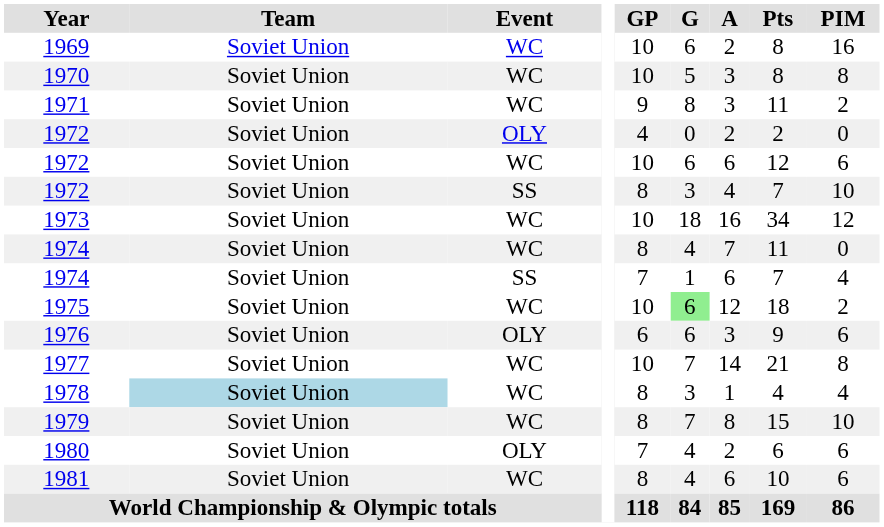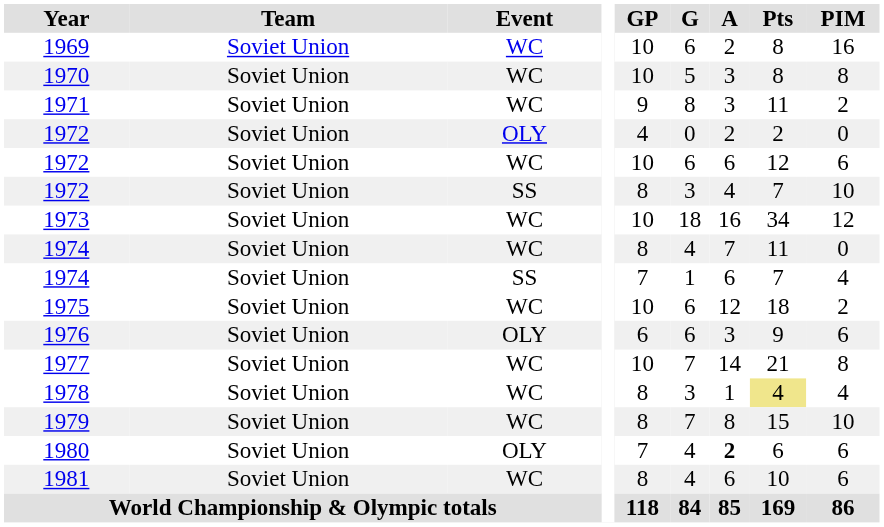(690, 306) lightgreen background -> (690, 306) no background
(288, 392) lightblue background -> (288, 392) no background
(778, 392) no background -> (778, 392) khaki background
(729, 450) normal -> (729, 450) bold
